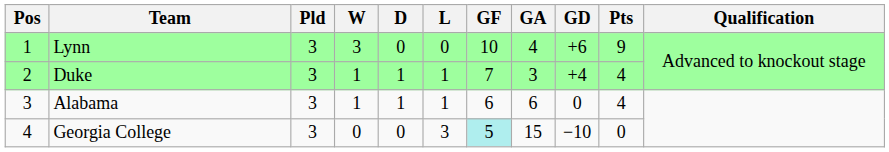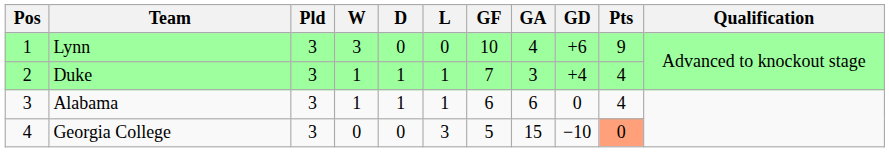(489, 132) paleturquoise background -> (489, 132) no background
(621, 132) no background -> (621, 132) lightsalmon background
